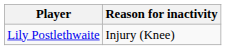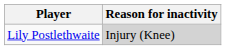(140, 34) no background -> (140, 34) lightgrey background
